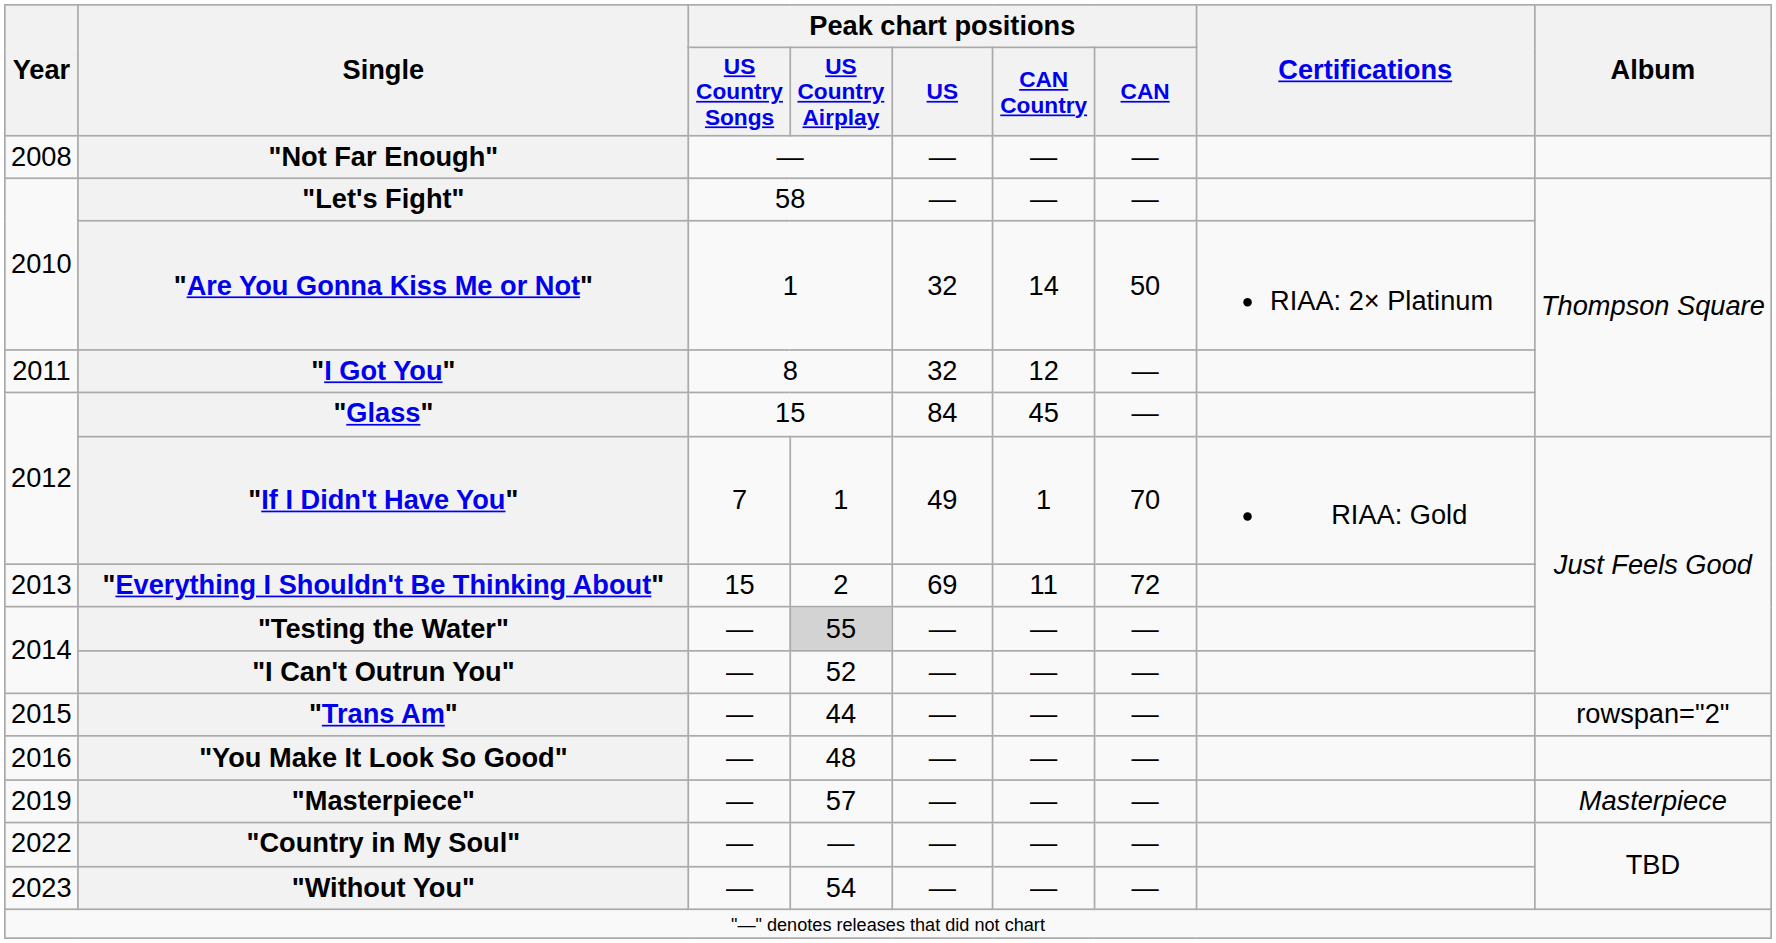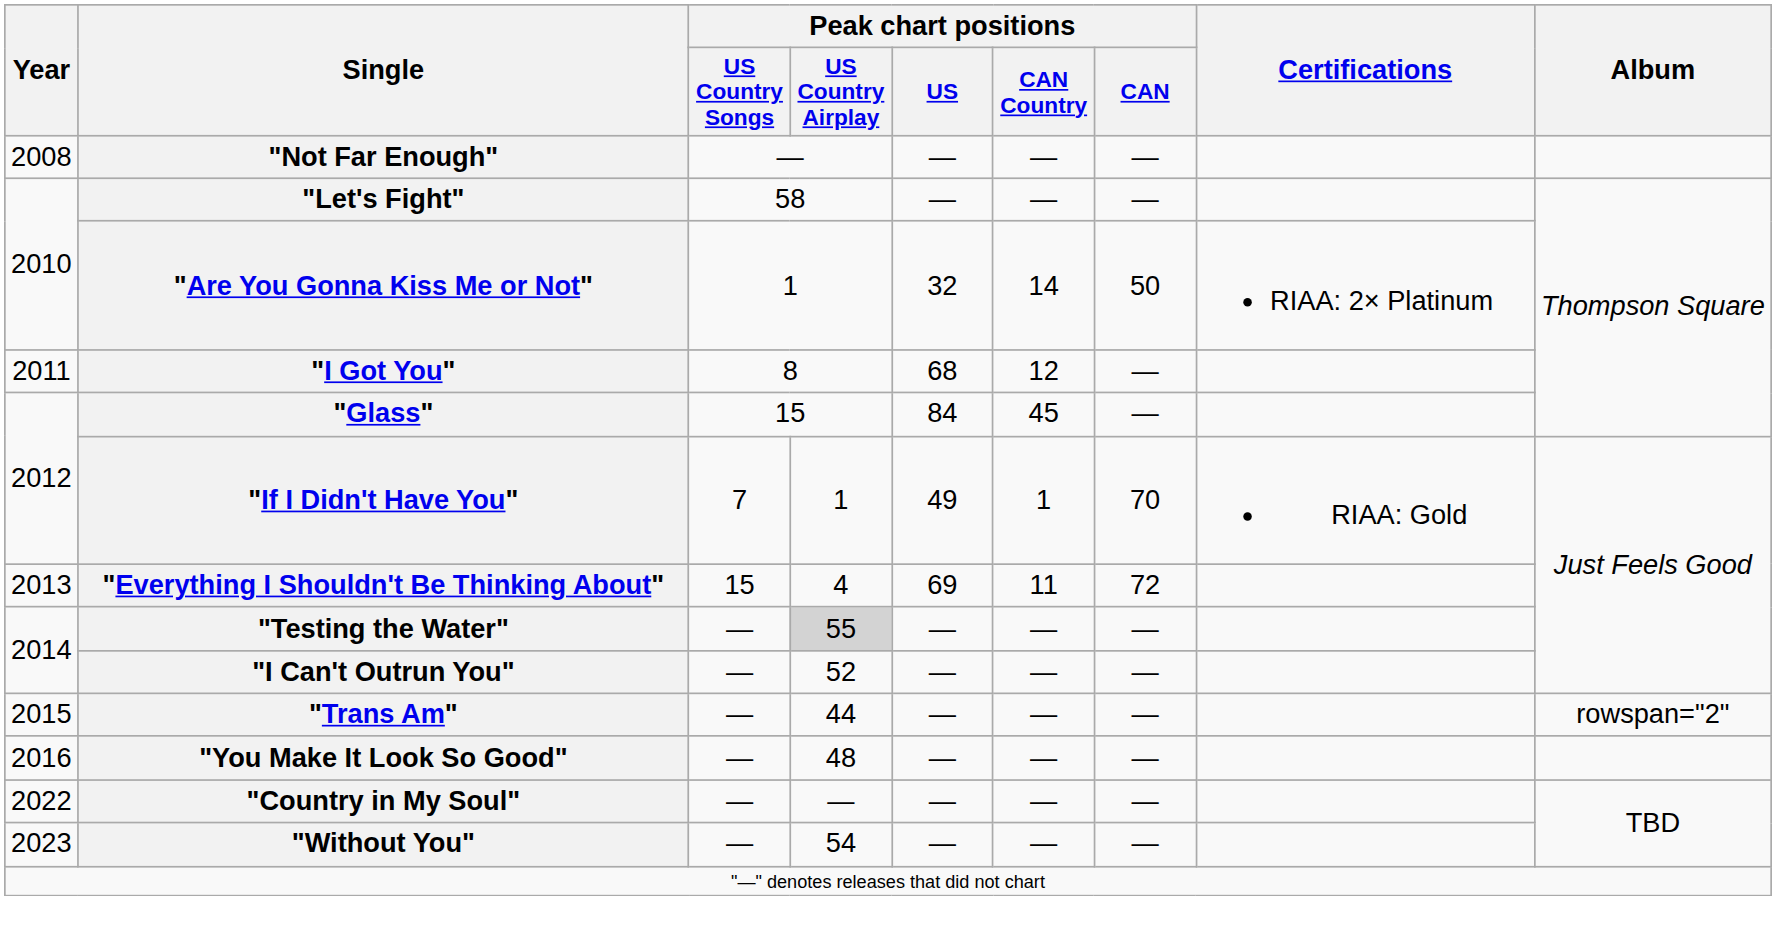(942, 370) 32 -> (942, 370) 68
(841, 585) 2 -> (841, 585) 4
- row: (383, 800)
